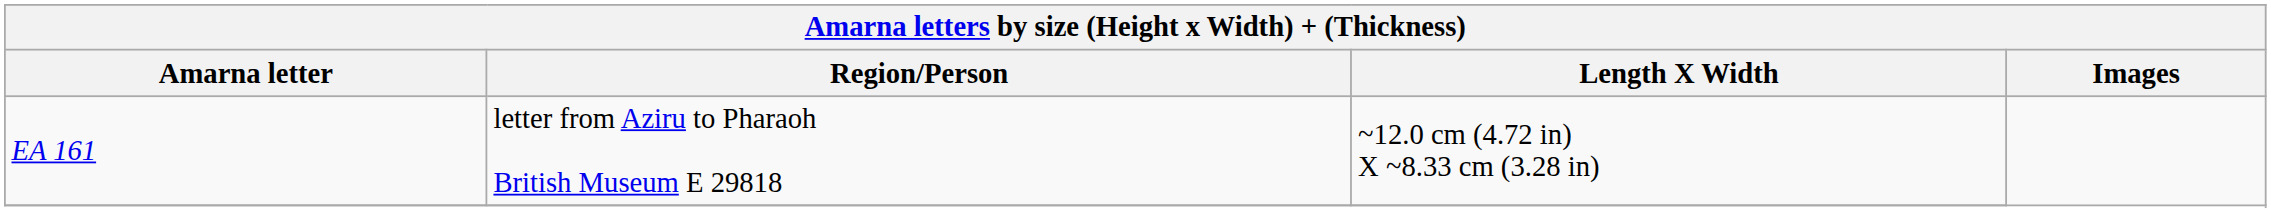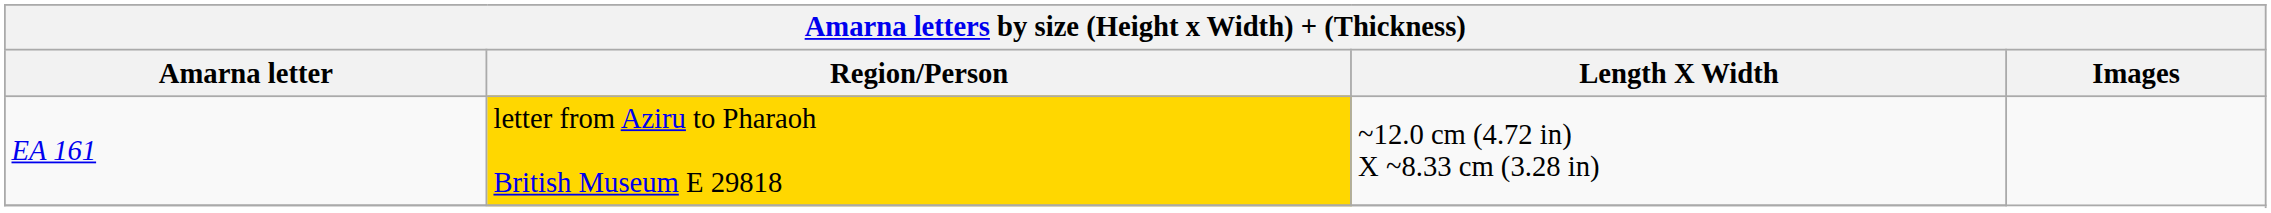(655, 150) no background -> (655, 150) gold background
